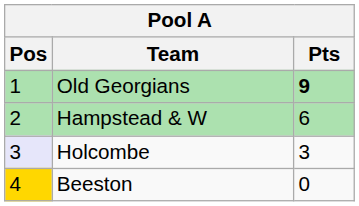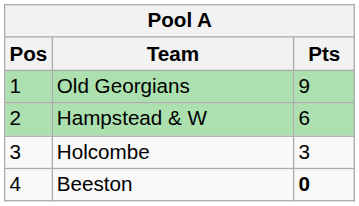(304, 86) bold -> (304, 86) normal
(15, 151) lavender background -> (15, 151) no background
(15, 184) gold background -> (15, 184) no background
(304, 184) normal -> (304, 184) bold
